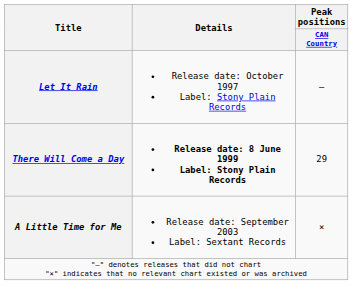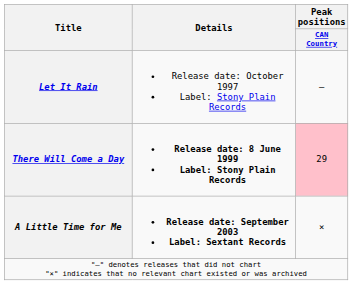(322, 160) no background -> (322, 160) pink background
(214, 232) normal -> (214, 232) bold
